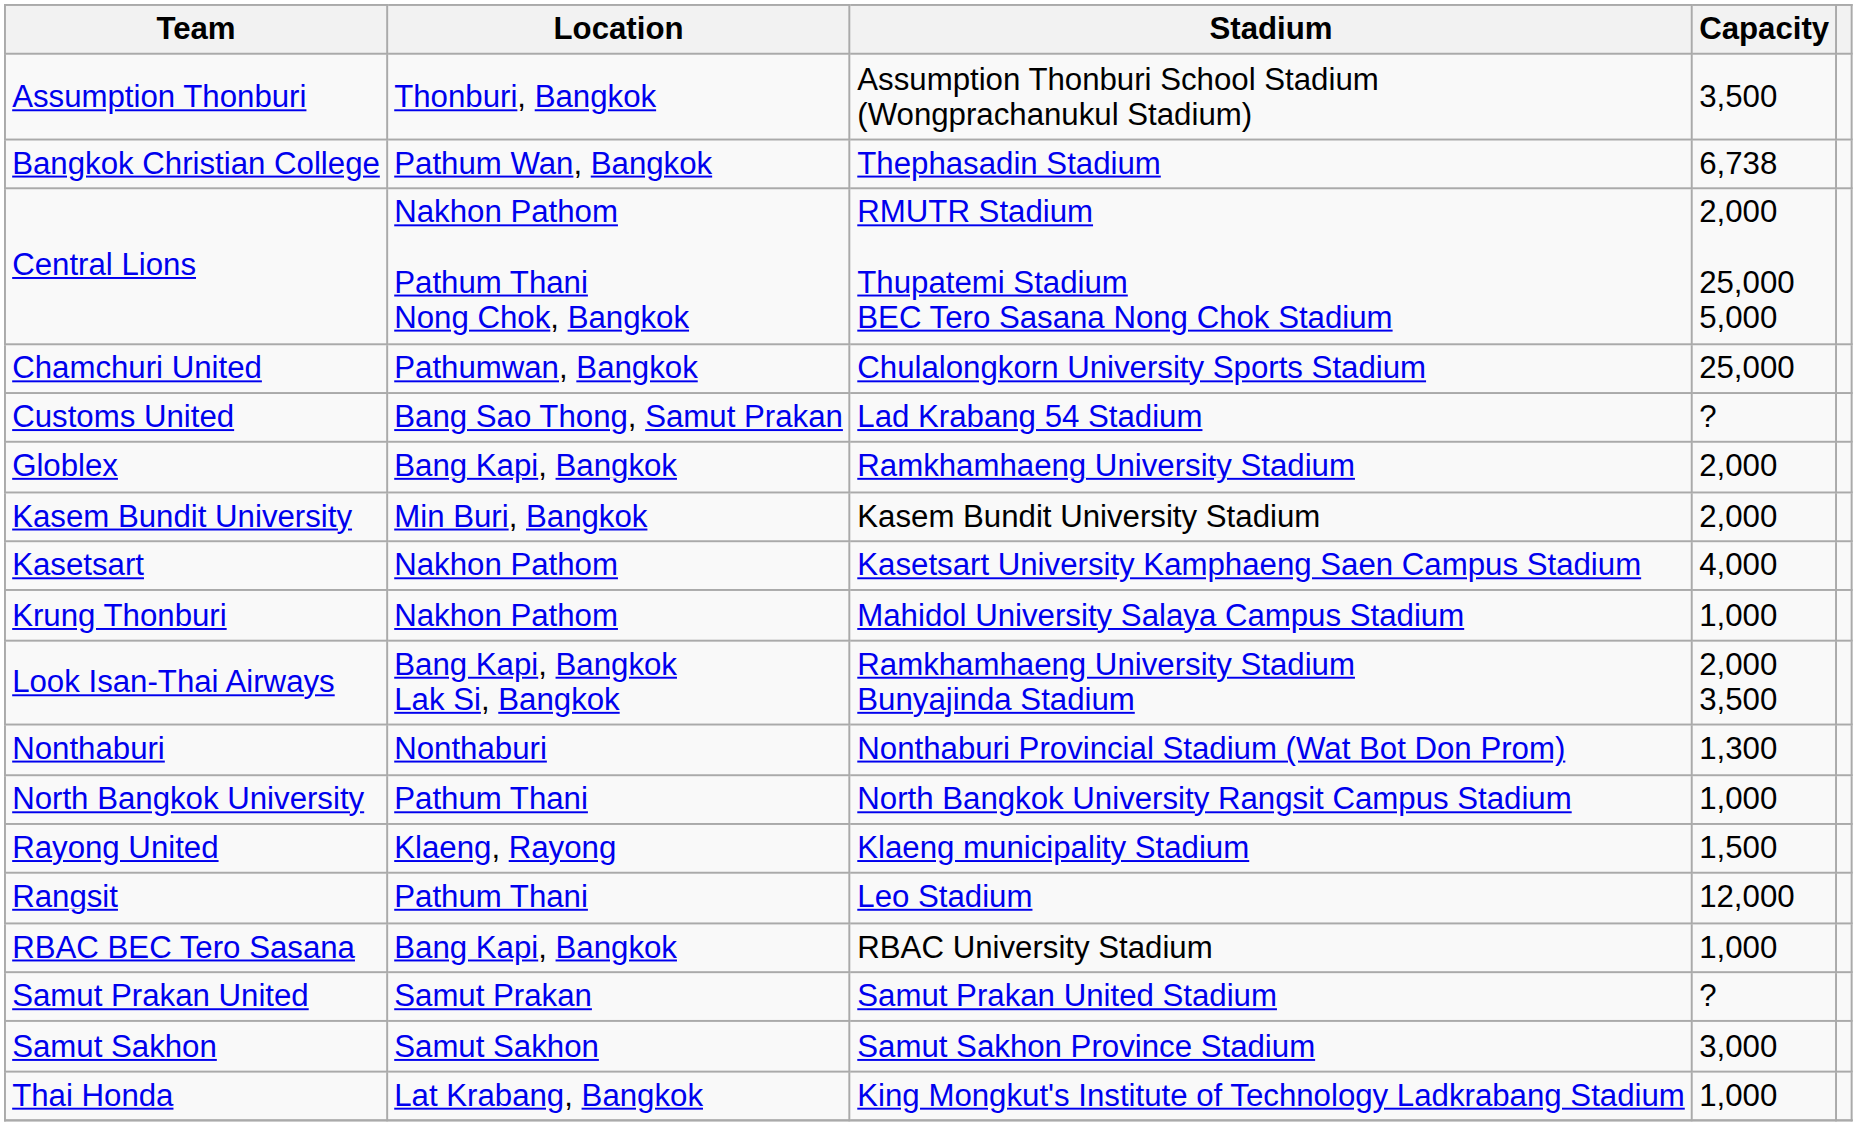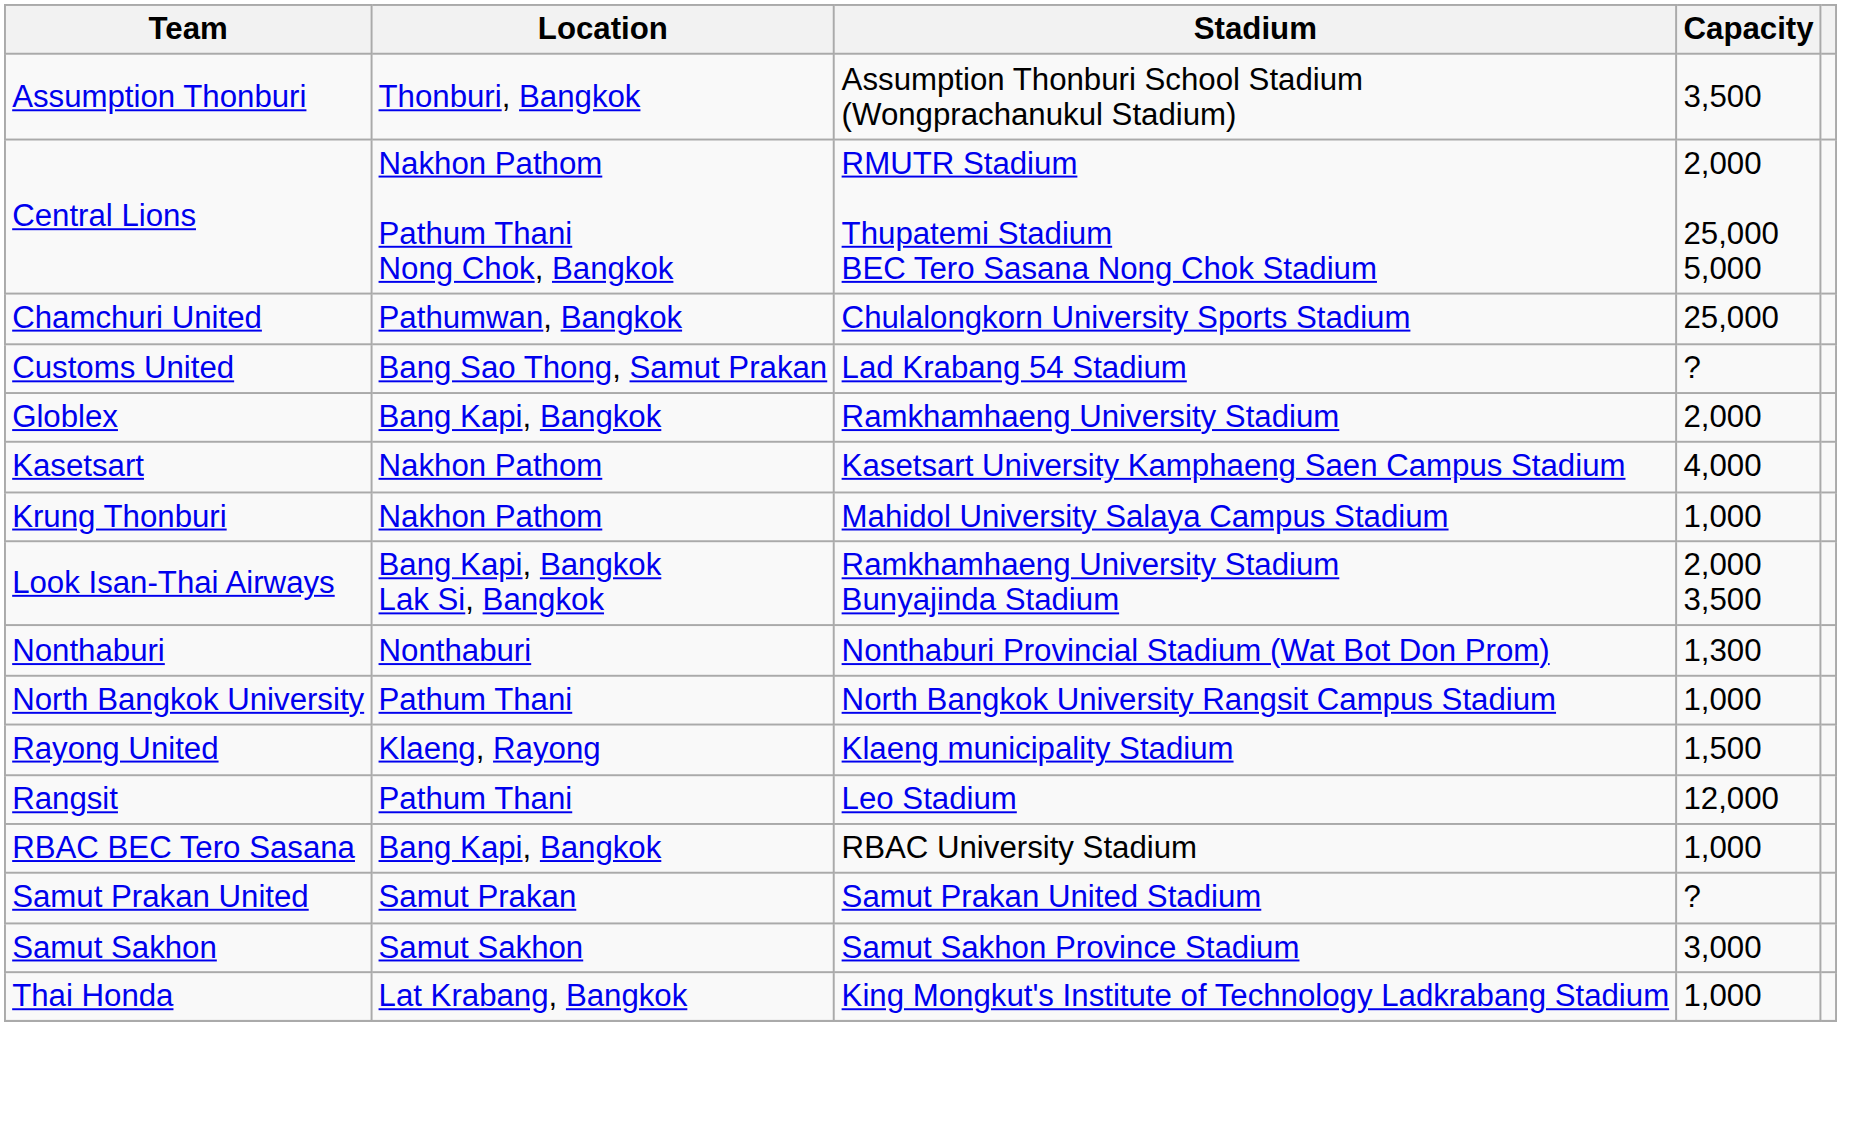- row: (196, 163)
- row: (182, 516)
